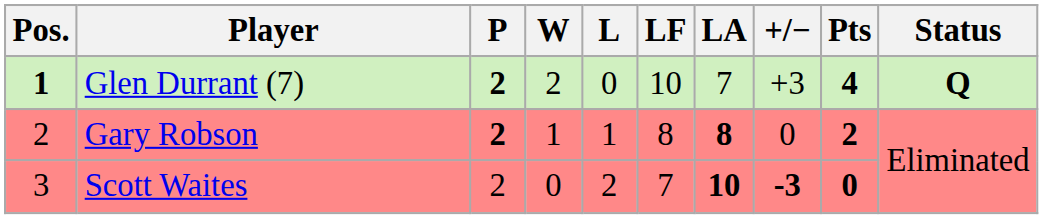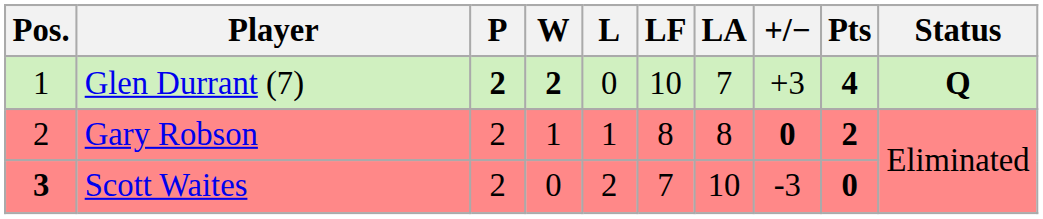(41, 82) bold -> (41, 82) normal
(553, 82) normal -> (553, 82) bold
(498, 133) bold -> (498, 133) normal
(724, 133) bold -> (724, 133) normal
(787, 133) normal -> (787, 133) bold
(41, 185) normal -> (41, 185) bold
(724, 185) bold -> (724, 185) normal
(787, 185) bold -> (787, 185) normal
